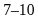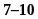(19, 9) normal -> (19, 9) bold
